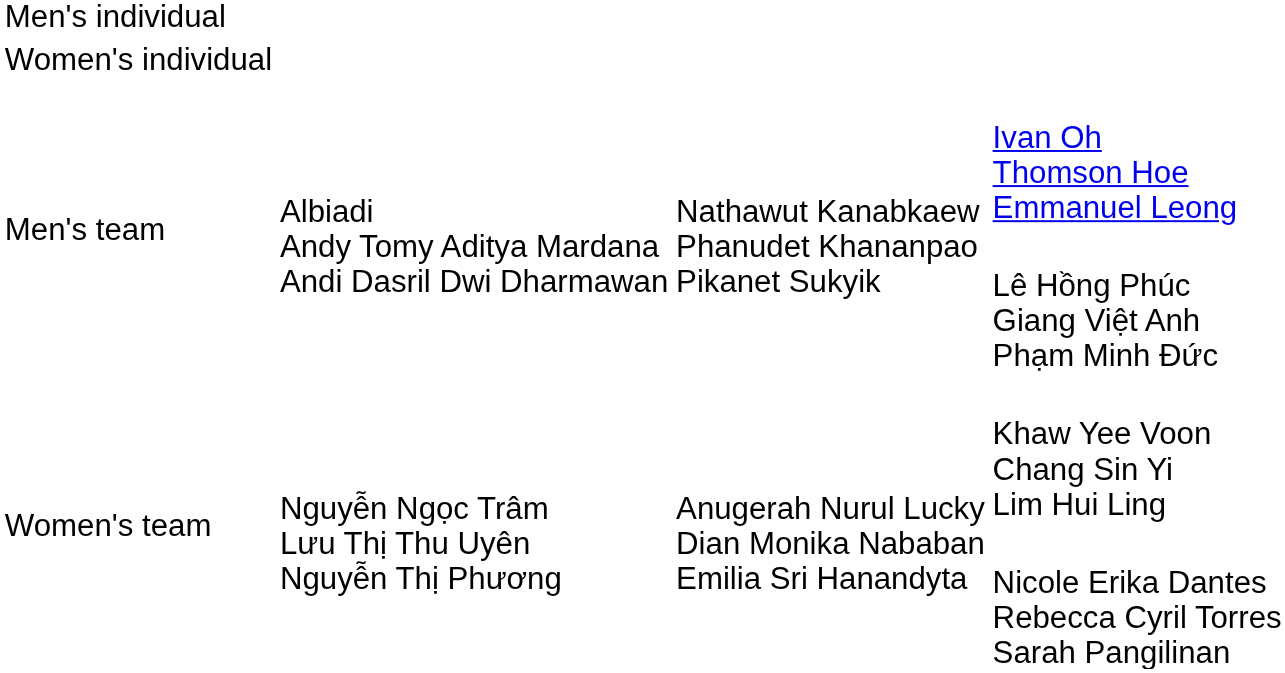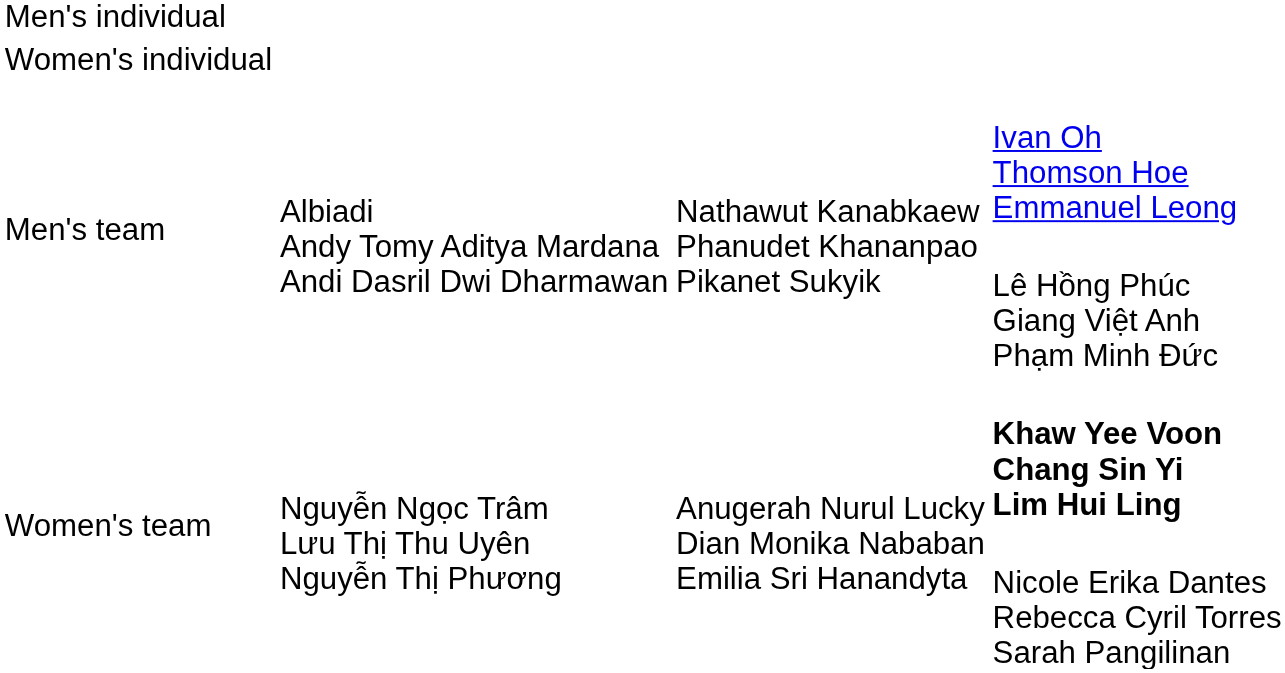(1102, 469) normal -> (1107, 469) bold
